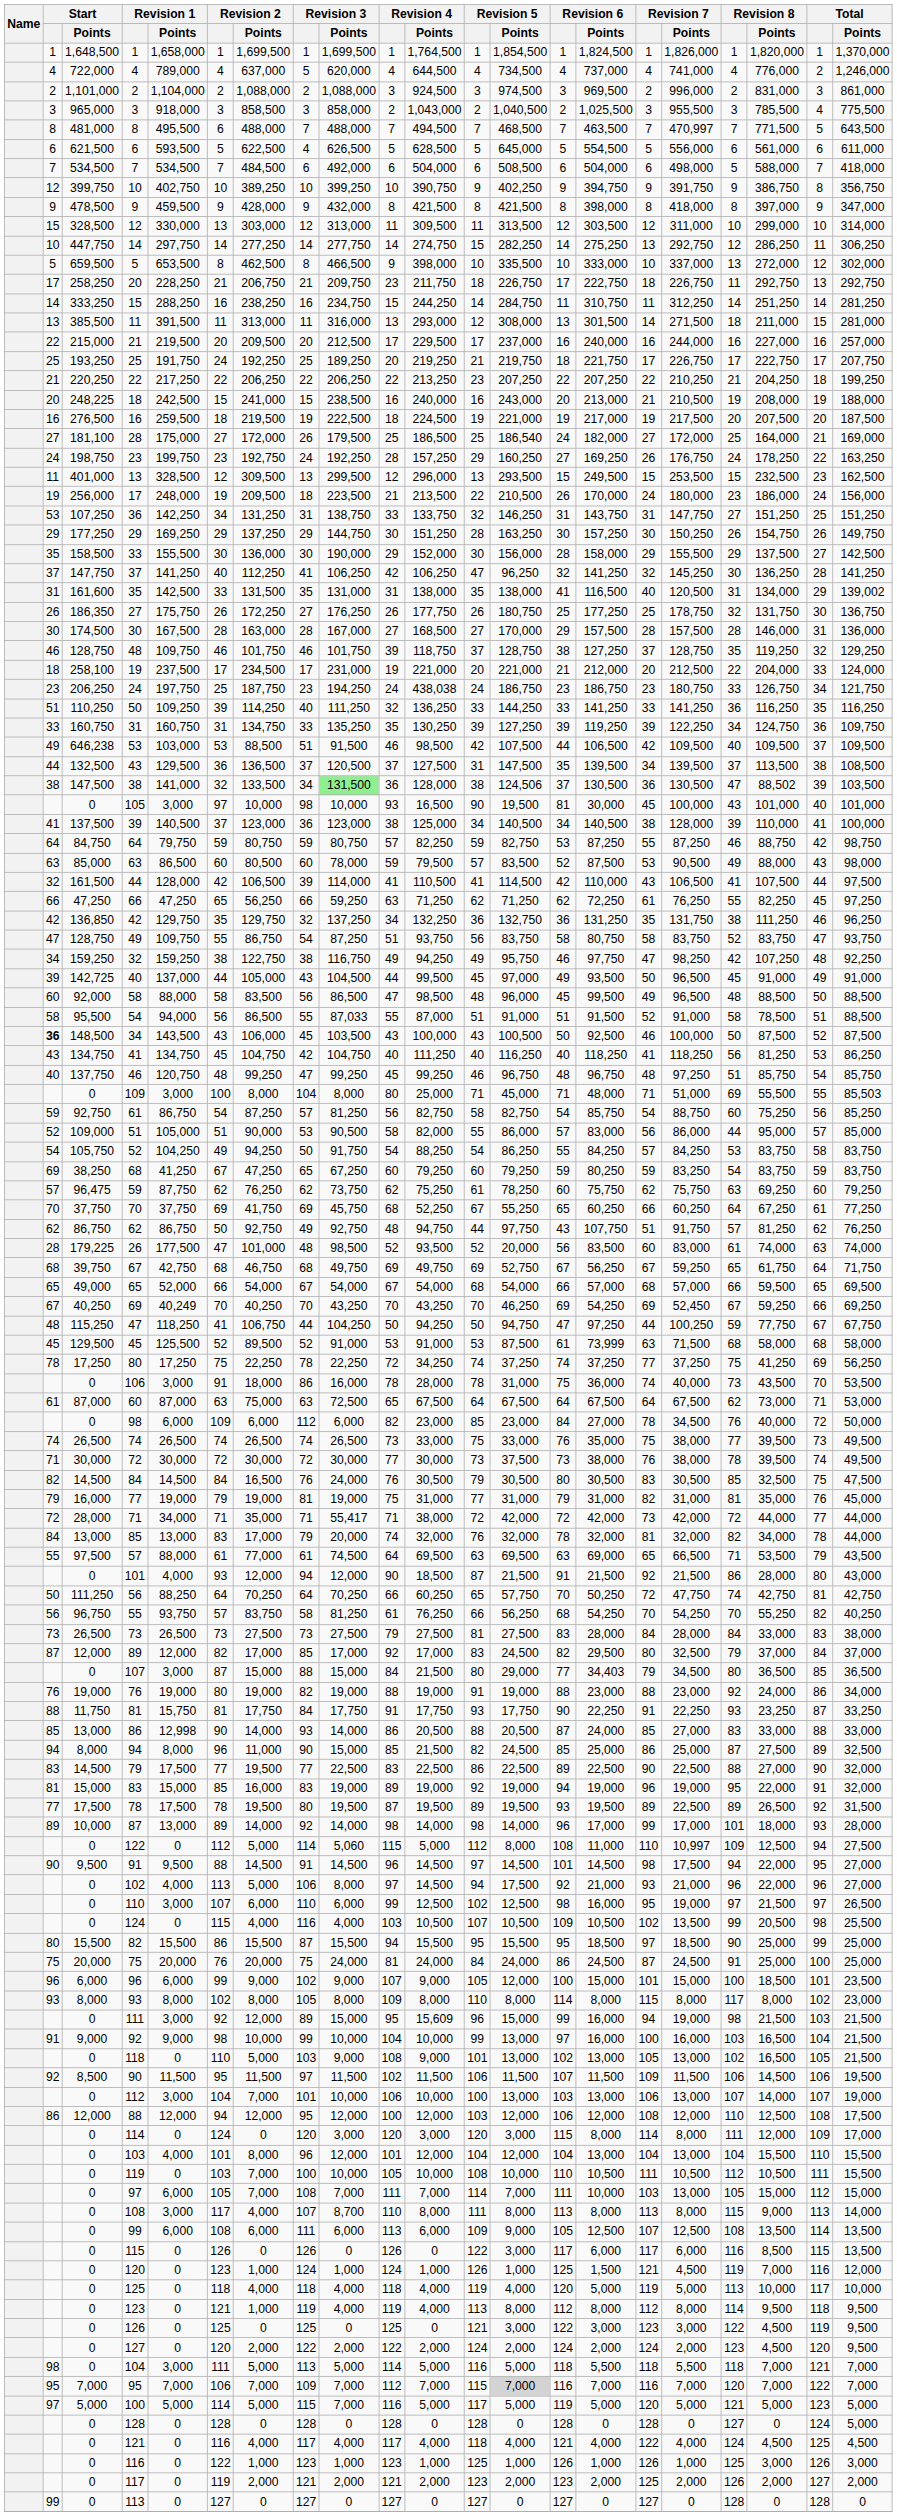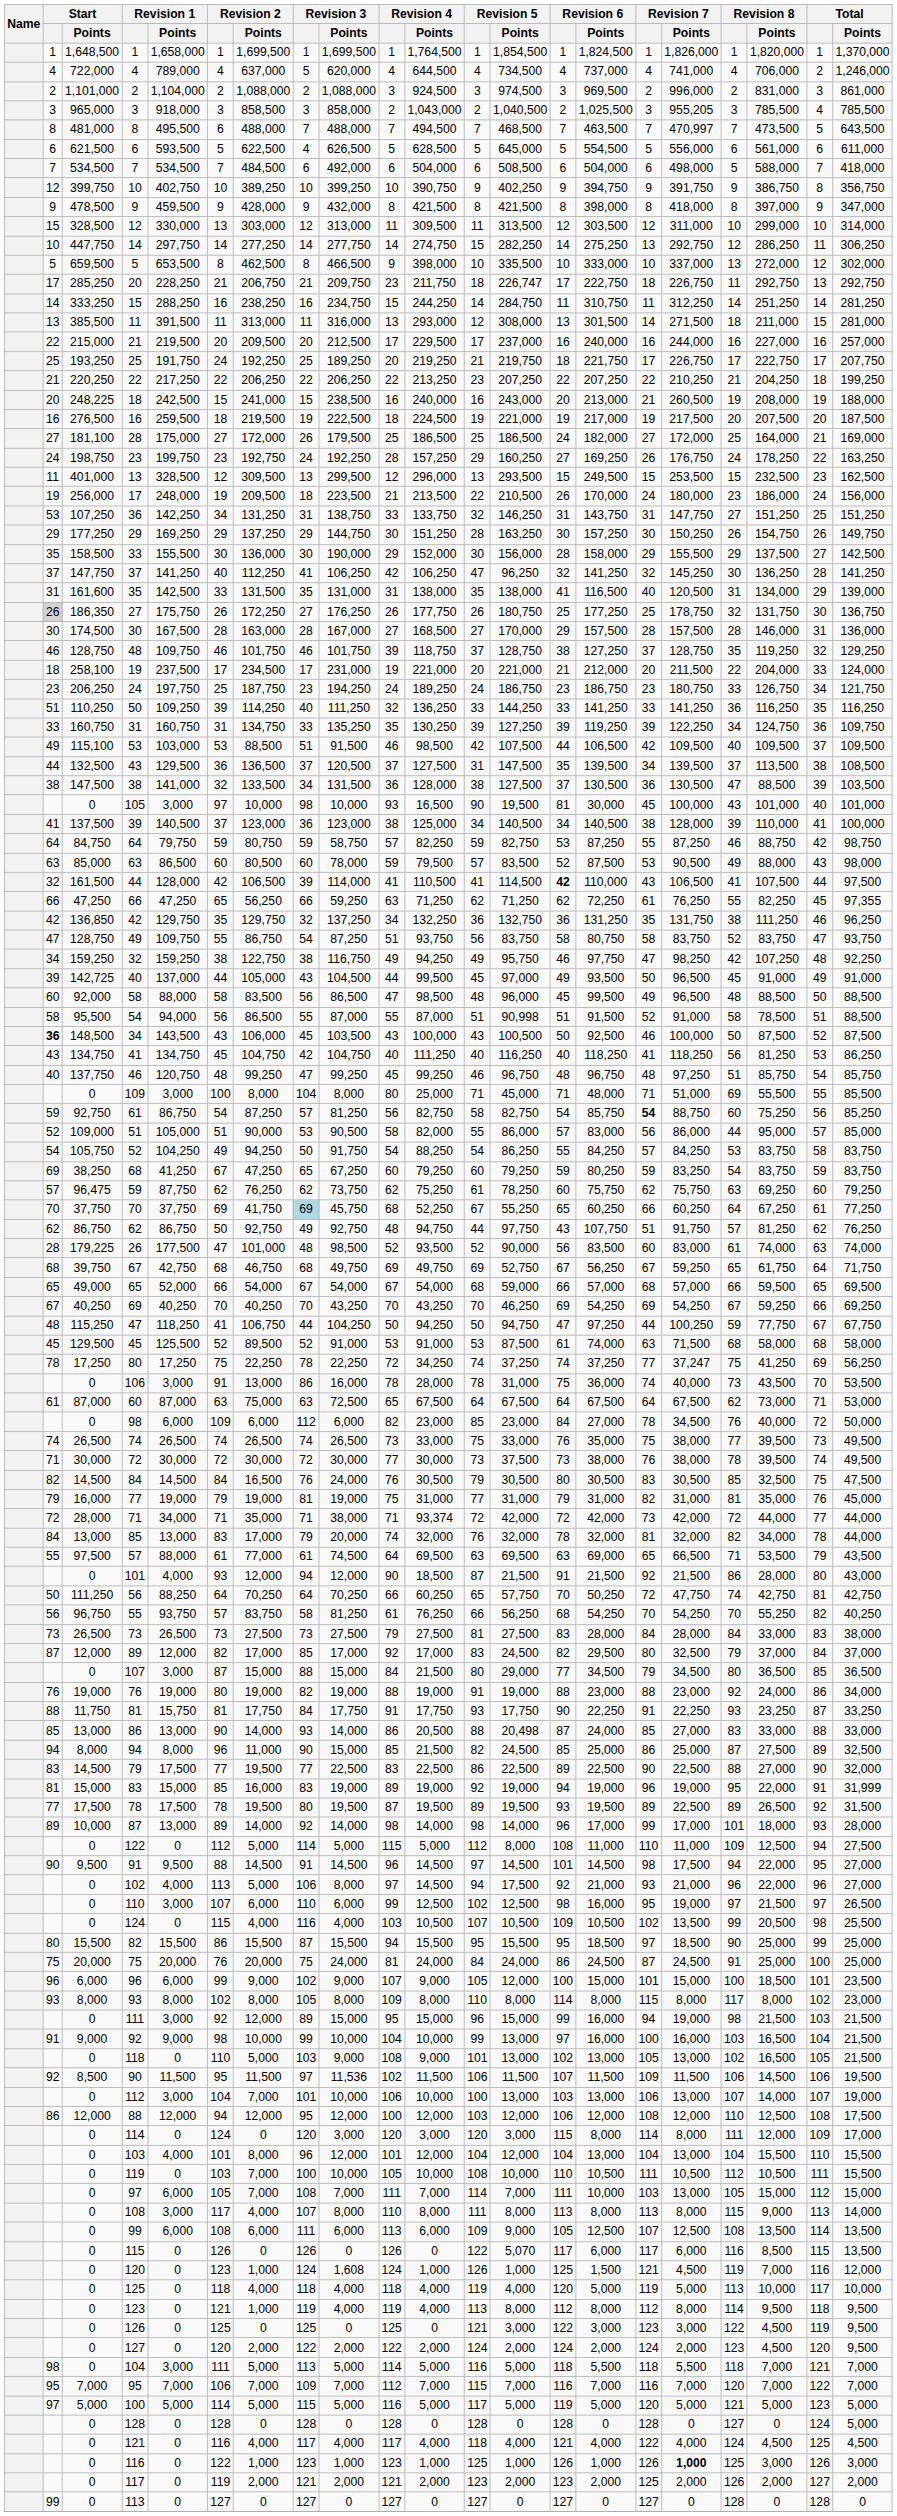(777, 71) 776,000 -> (777, 71) 706,000
(691, 110) 955,500 -> (691, 110) 955,205
(863, 110) 775,500 -> (863, 110) 785,500
(777, 129) 771,500 -> (777, 129) 473,500
(92, 284) 258,250 -> (92, 284) 285,250
(520, 284) 226,750 -> (520, 284) 226,747
(691, 399) 210,500 -> (691, 399) 260,500
(520, 438) 186,540 -> (520, 438) 186,500
(863, 592) 139,002 -> (863, 592) 139,000
(53, 611) no background -> (53, 611) lightgrey background
(691, 669) 212,500 -> (691, 669) 211,500
(435, 689) 438,038 -> (435, 689) 189,250
(92, 746) 646,238 -> (92, 746) 115,100
(349, 785) lightgreen background -> (349, 785) no background
(520, 785) 124,506 -> (520, 785) 127,500
(777, 785) 88,502 -> (777, 785) 88,500
(349, 843) 80,750 -> (349, 843) 58,750
(563, 881) normal -> (563, 881) bold
(863, 901) 97,250 -> (863, 901) 97,355
(349, 1016) 87,033 -> (349, 1016) 87,000
(520, 1016) 91,000 -> (520, 1016) 90,998
(863, 1094) 85,503 -> (863, 1094) 85,500
(649, 1113) normal -> (649, 1113) bold
(306, 1209) no background -> (306, 1209) lightblue background
(520, 1248) 20,000 -> (520, 1248) 90,000
(520, 1286) 54,000 -> (520, 1286) 59,000
(178, 1306) 40,249 -> (178, 1306) 40,250
(691, 1306) 52,450 -> (691, 1306) 54,250
(606, 1344) 73,999 -> (606, 1344) 74,000
(691, 1364) 37,250 -> (691, 1364) 37,247
(263, 1383) 18,000 -> (263, 1383) 13,000
(349, 1518) 55,417 -> (349, 1518) 38,000
(435, 1518) 38,000 -> (435, 1518) 93,374
(606, 1672) 34,403 -> (606, 1672) 34,500
(178, 1730) 12,998 -> (178, 1730) 13,000
(520, 1730) 20,500 -> (520, 1730) 20,498
(863, 1788) 32,000 -> (863, 1788) 31,999
(349, 1846) 5,060 -> (349, 1846) 5,000
(691, 1846) 10,997 -> (691, 1846) 11,000
(435, 2019) 15,609 -> (435, 2019) 15,000
(349, 2077) 11,500 -> (349, 2077) 11,536
(349, 2212) 8,700 -> (349, 2212) 8,000
(520, 2251) 3,000 -> (520, 2251) 5,070
(349, 2270) 1,000 -> (349, 2270) 1,608
(520, 2386) lightgrey background -> (520, 2386) no background
(349, 2405) 7,000 -> (349, 2405) 5,000
(691, 2463) normal -> (691, 2463) bold
